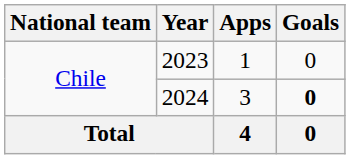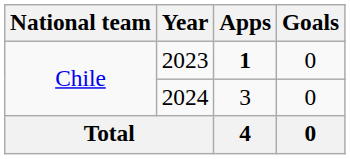(245, 60) normal -> (245, 60) bold
(310, 97) bold -> (310, 97) normal
